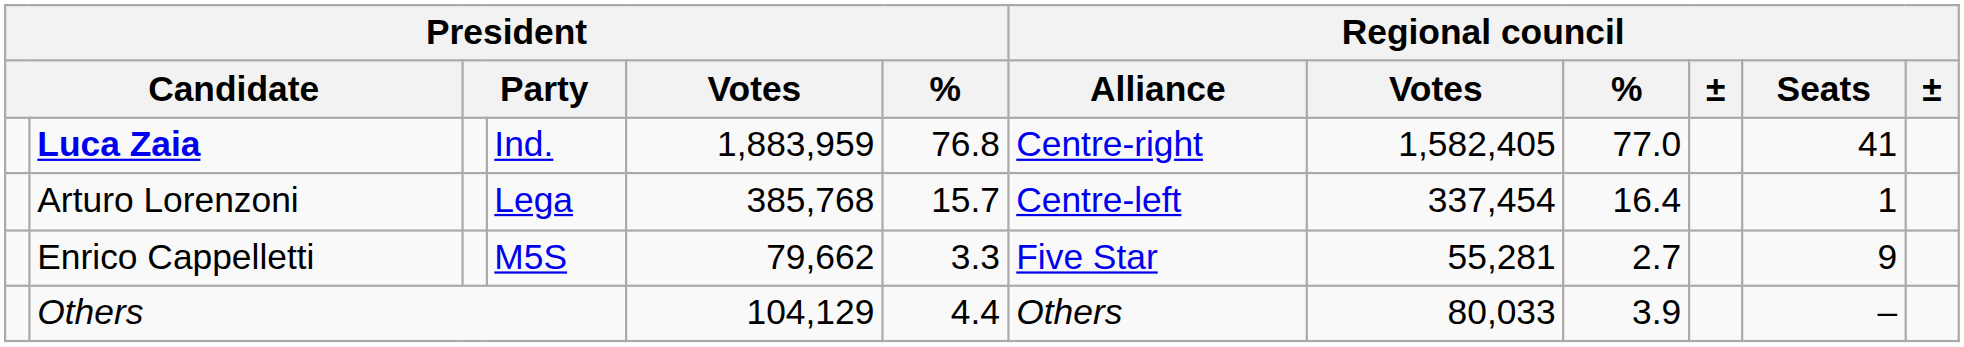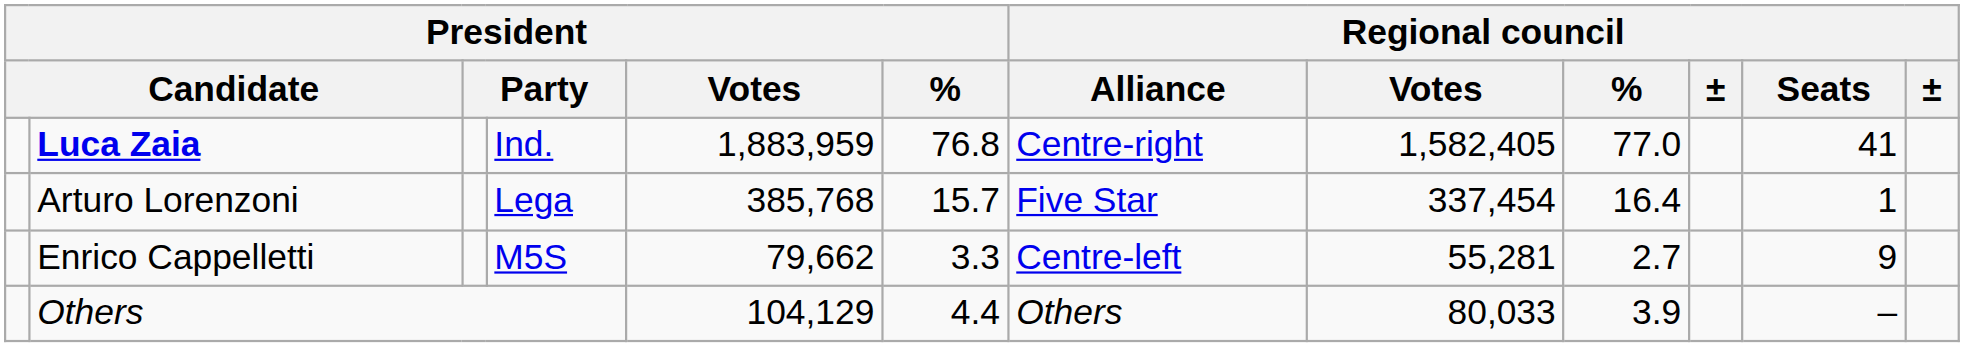(1099, 200) Centre-left -> (1087, 200) Five Star
(1087, 256) Five Star -> (1099, 256) Centre-left
